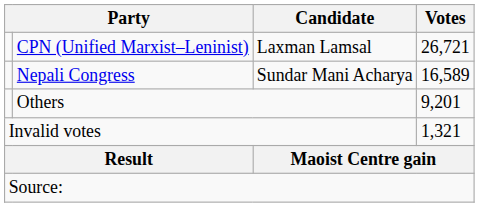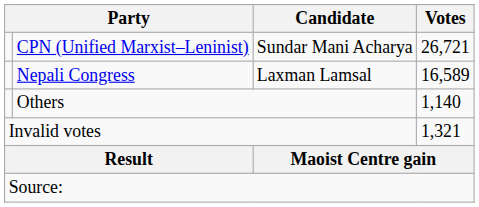(314, 46) Laxman Lamsal -> (335, 46) Sundar Mani Acharya
(335, 74) Sundar Mani Acharya -> (314, 74) Laxman Lamsal
(441, 103) 9,201 -> (441, 103) 1,140
